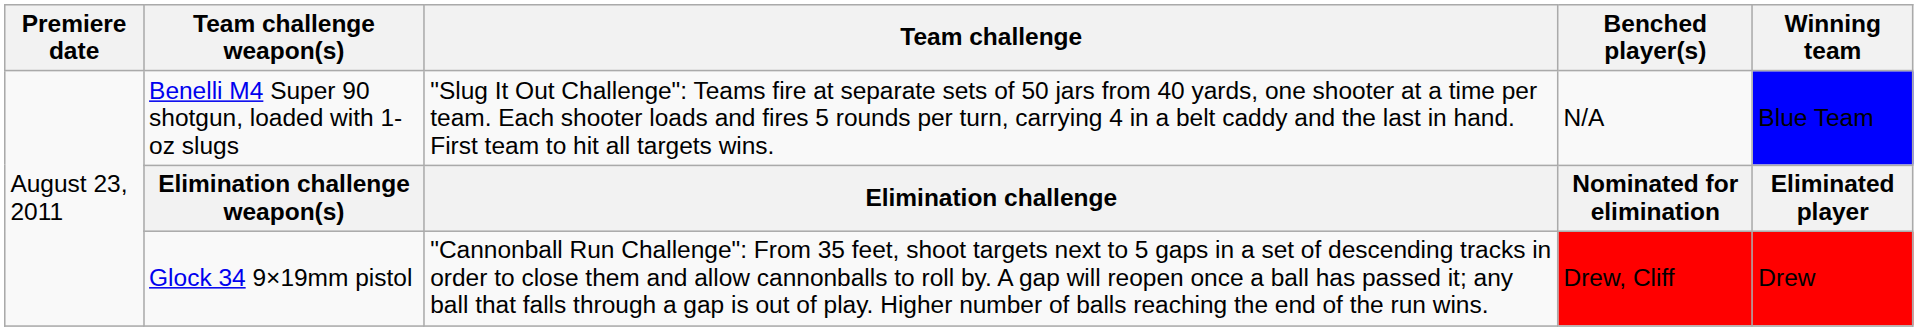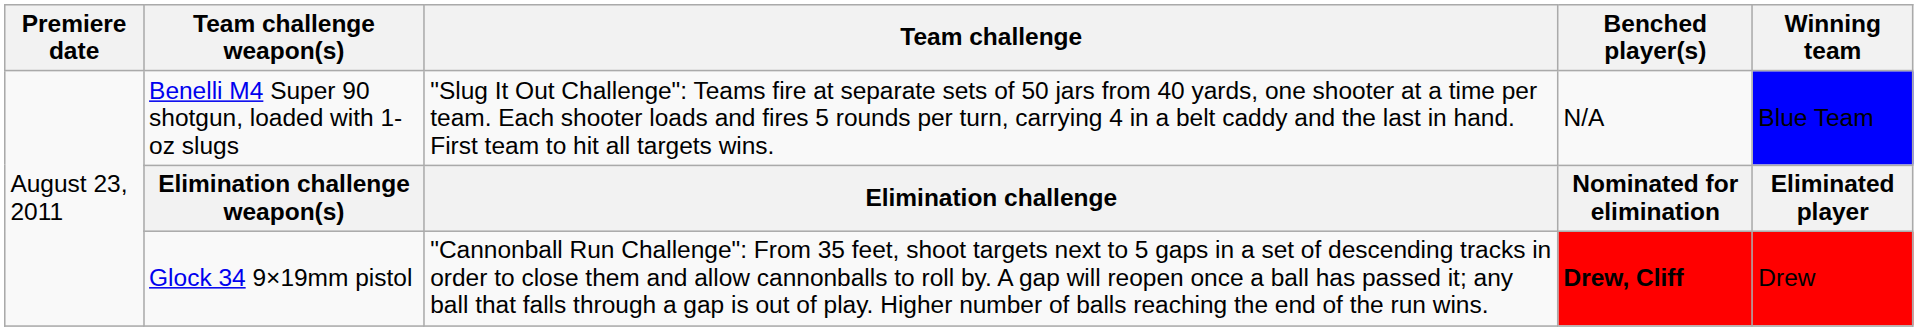(1619, 278) normal -> (1624, 278) bold
